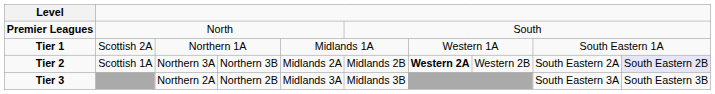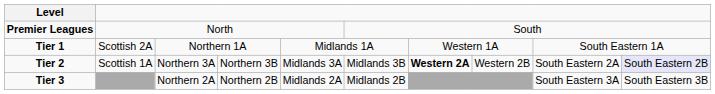(312, 64) Midlands 2A -> (312, 64) Midlands 3A
(376, 64) Midlands 2B -> (376, 64) Midlands 3B
(312, 81) Midlands 3A -> (312, 81) Midlands 2A
(376, 81) Midlands 3B -> (376, 81) Midlands 2B
